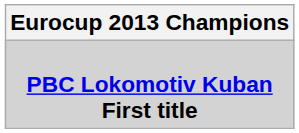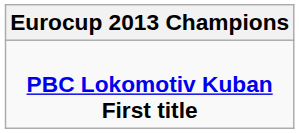(150, 96) lightgrey background -> (150, 96) no background
